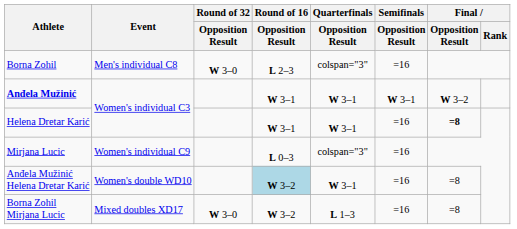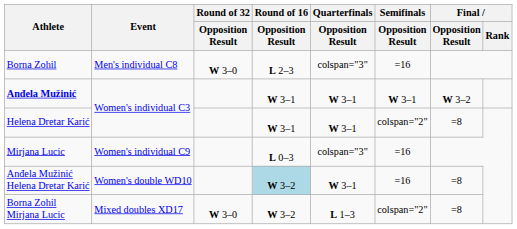(401, 123) =16 -> (402, 123) colspan="2"
(454, 123) bold -> (457, 123) normal
(401, 209) =16 -> (402, 209) colspan="2"
